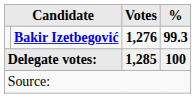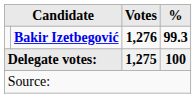(141, 59) 1,285 -> (141, 59) 1,275
